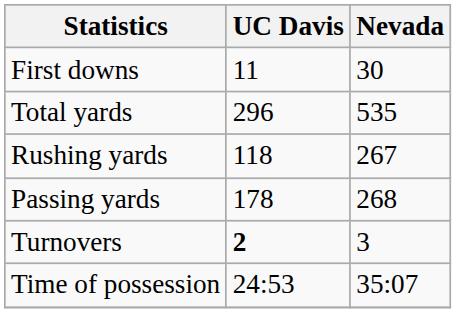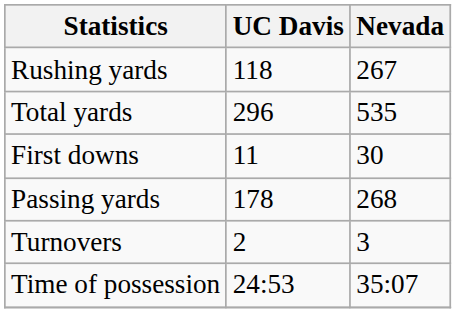rows swapped: (75, 69) <-> (89, 155)
(240, 241) bold -> (240, 241) normal
